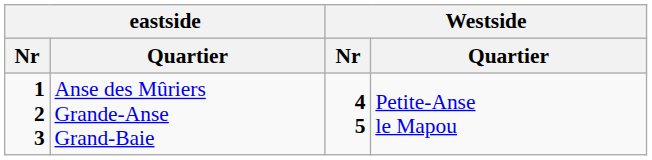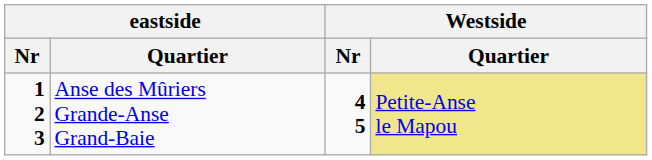(425, 113) no background -> (425, 113) khaki background
